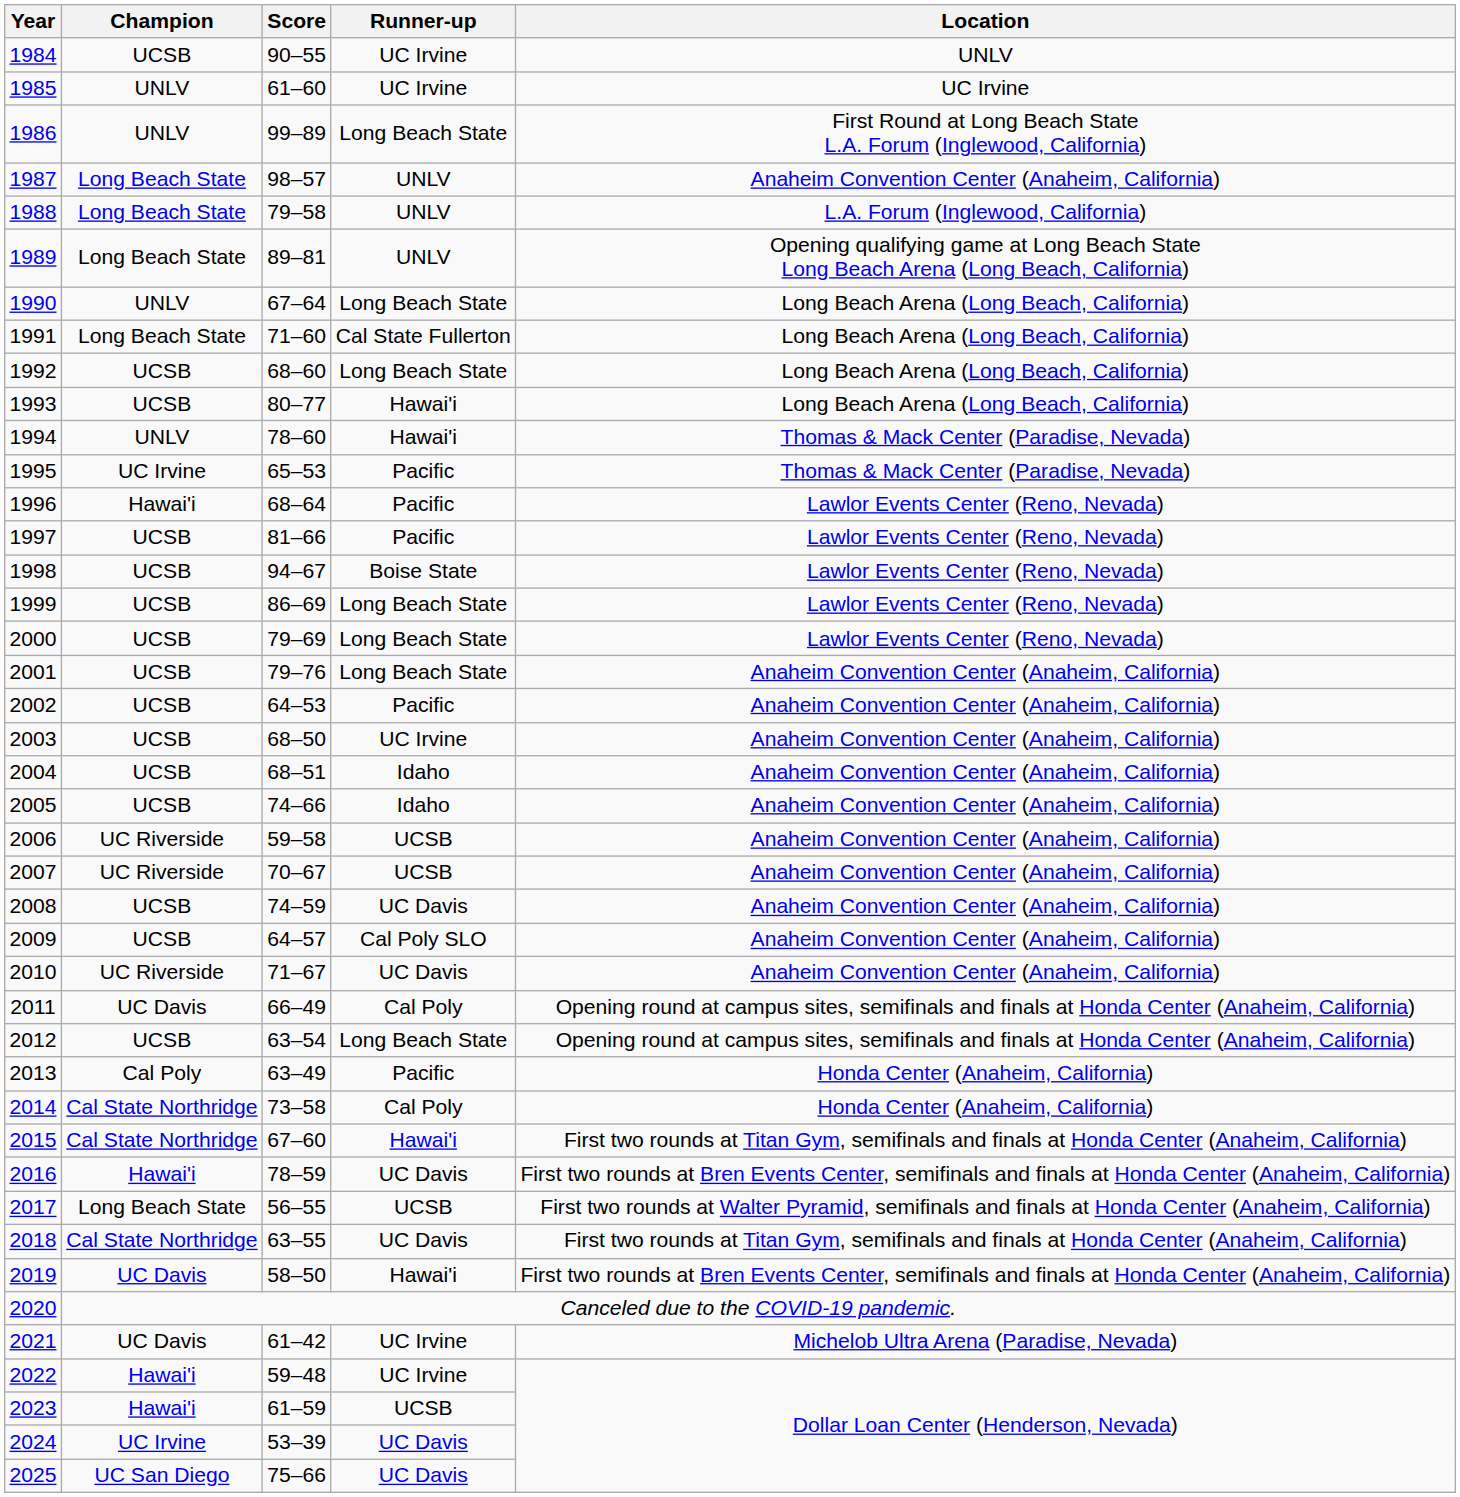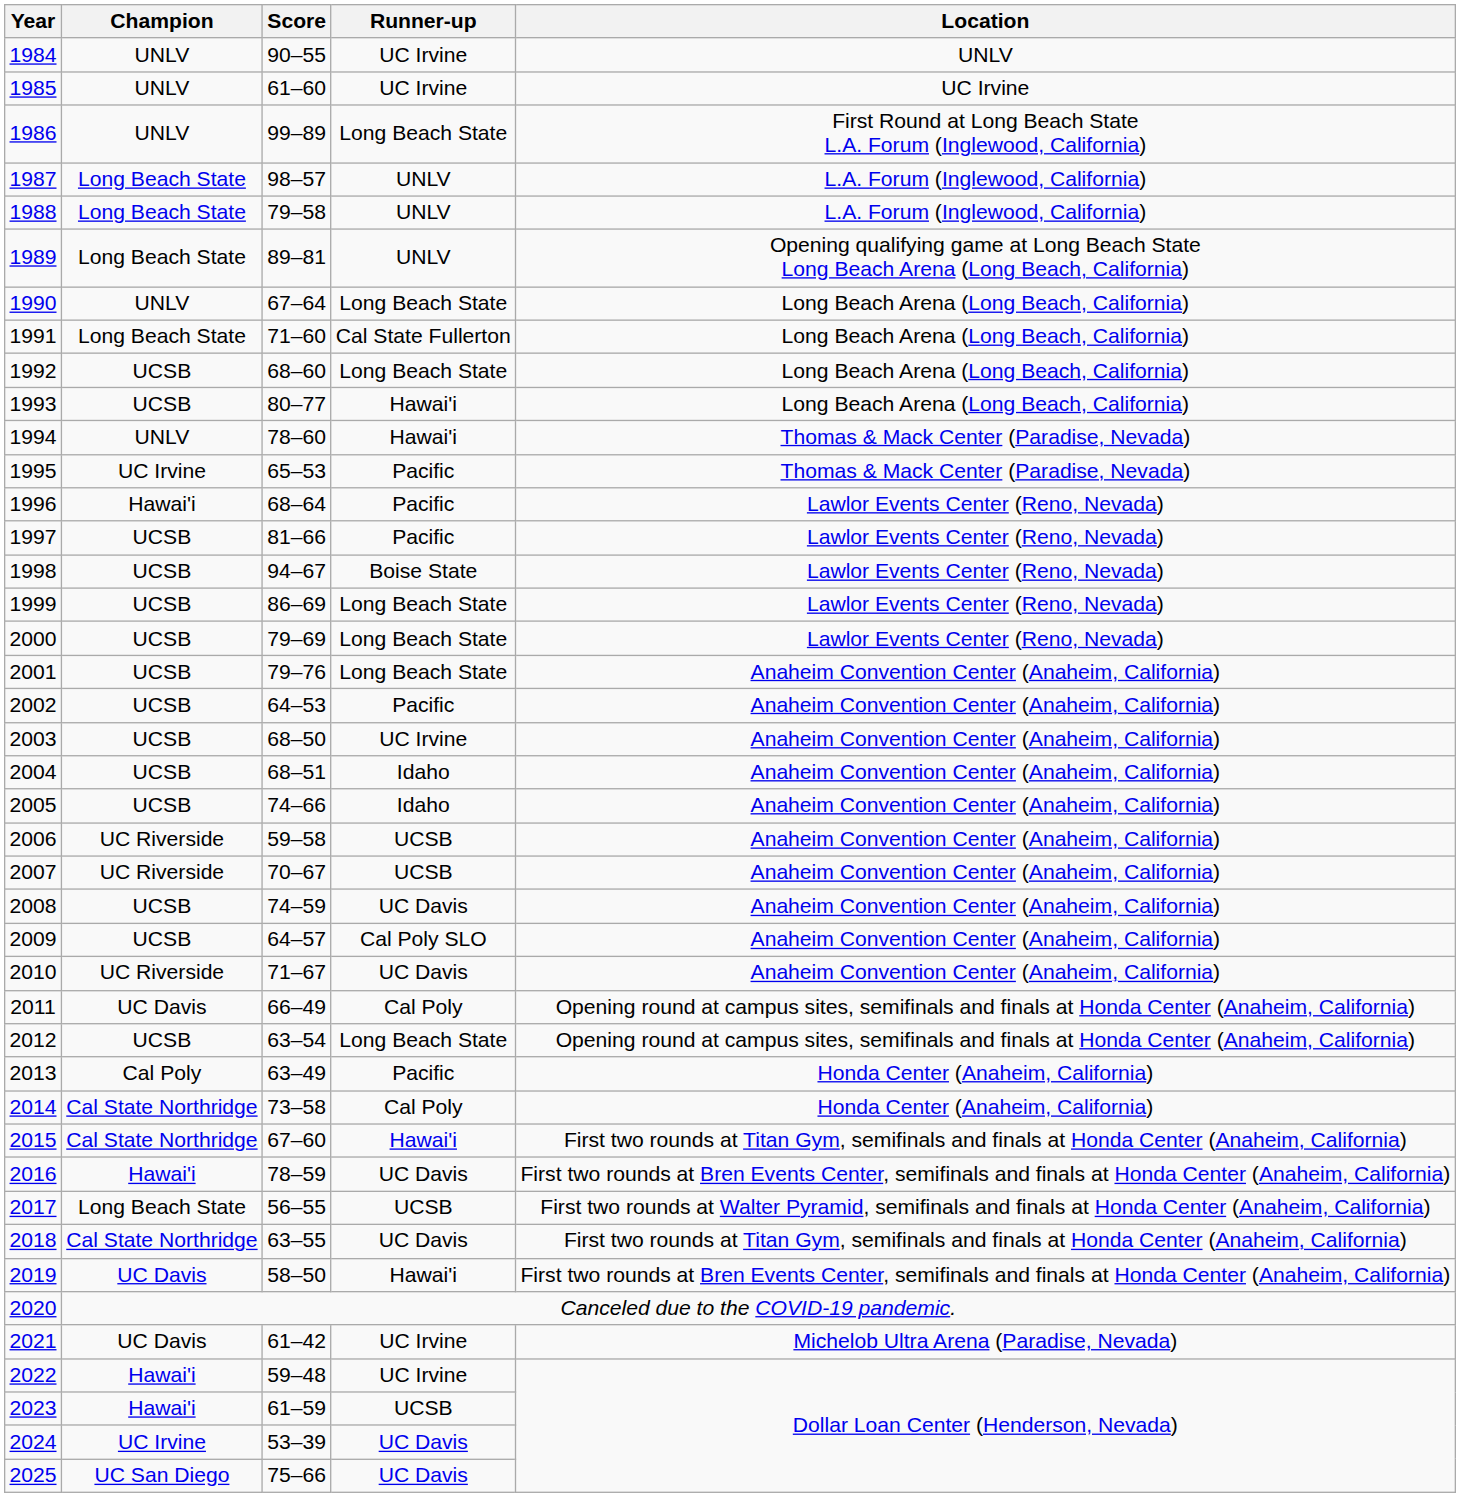(162, 54) UCSB -> (162, 54) UNLV
(985, 178) Anaheim Convention Center (Anaheim, California) -> (985, 178) L.A. Forum (Inglewood, California)
